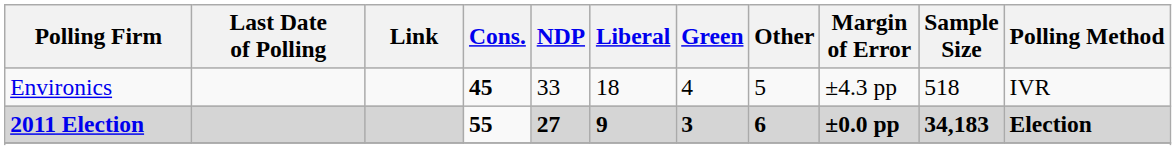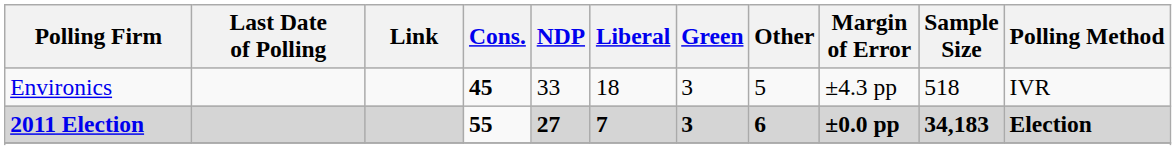(687, 86) 4 -> (687, 86) 3
(602, 124) 9 -> (602, 124) 7
